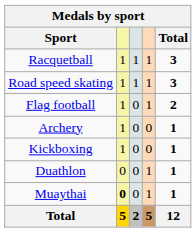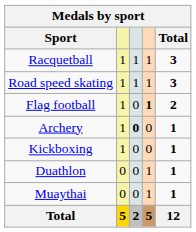(149, 104) normal -> (149, 104) bold
(136, 127) normal -> (136, 127) bold
(123, 193) bold -> (123, 193) normal
